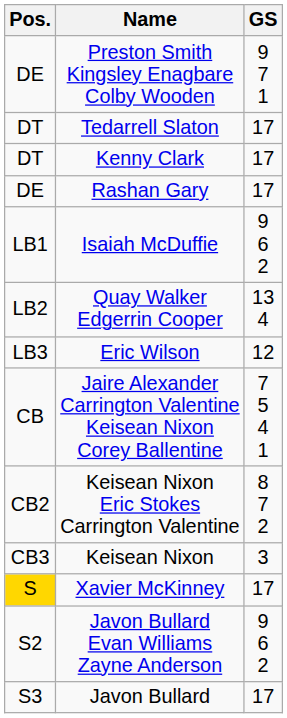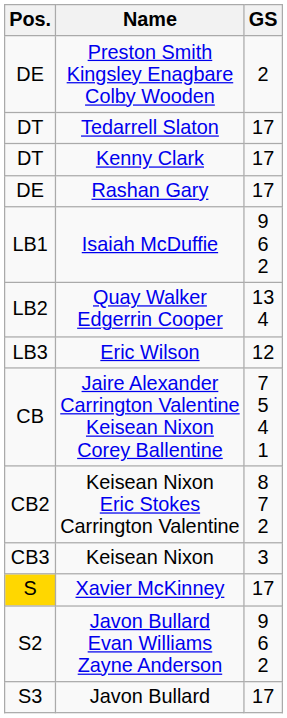(263, 74) 9 7 1 -> (263, 74) 2
